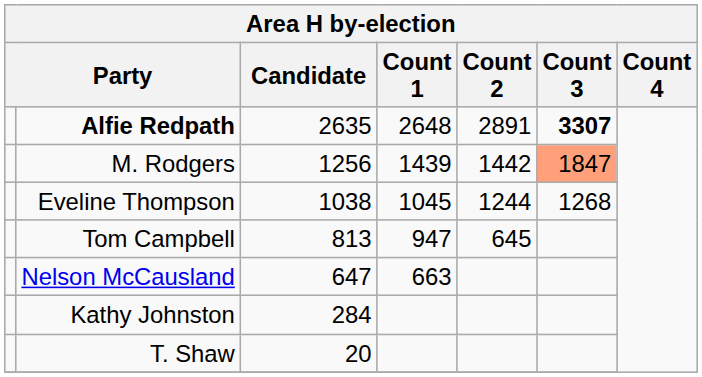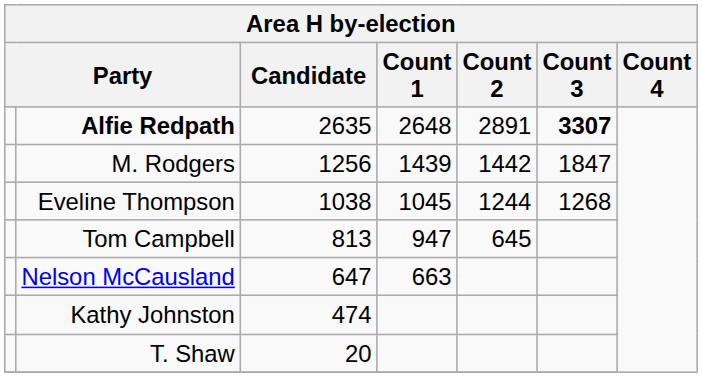(585, 164) lightsalmon background -> (585, 164) no background
(352, 315) 284 -> (352, 315) 474
